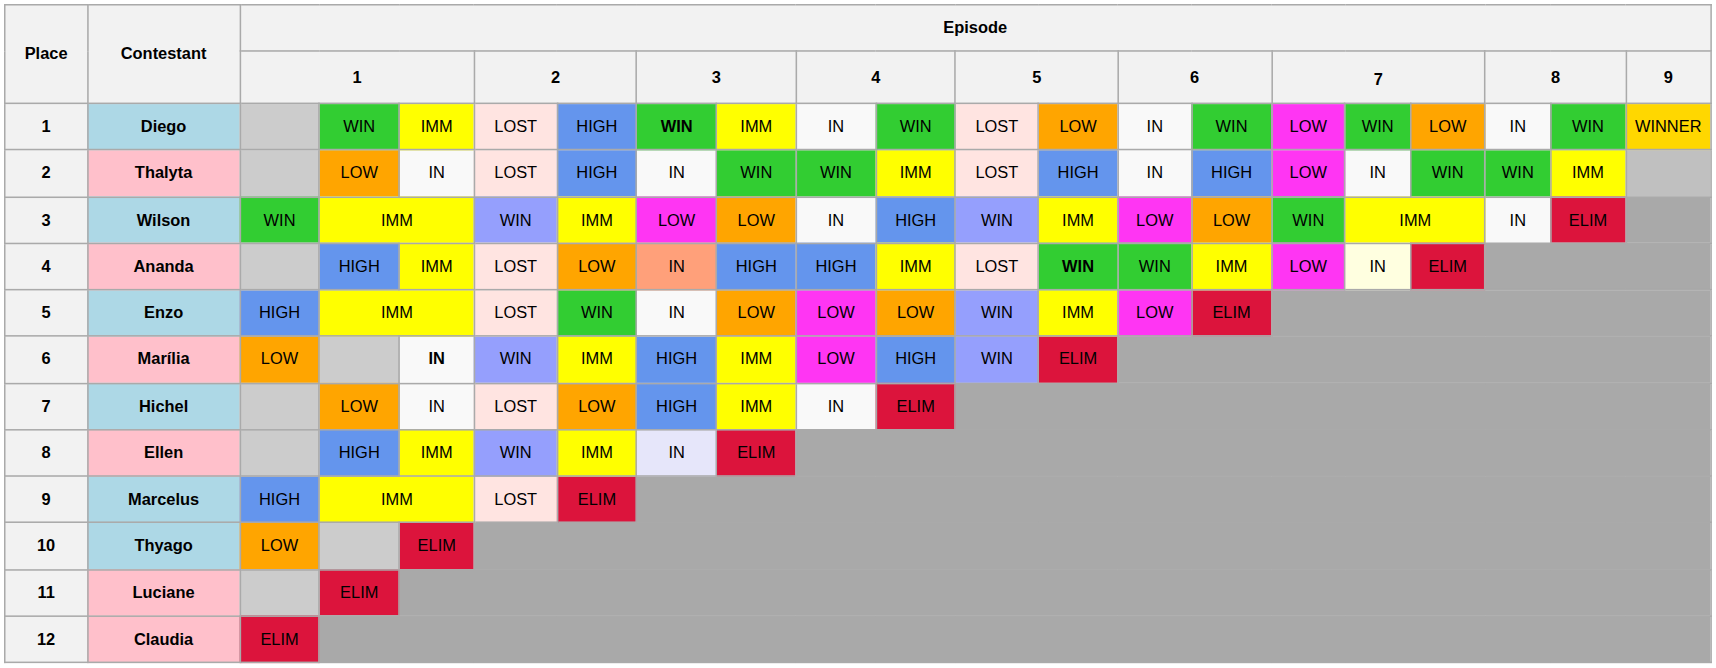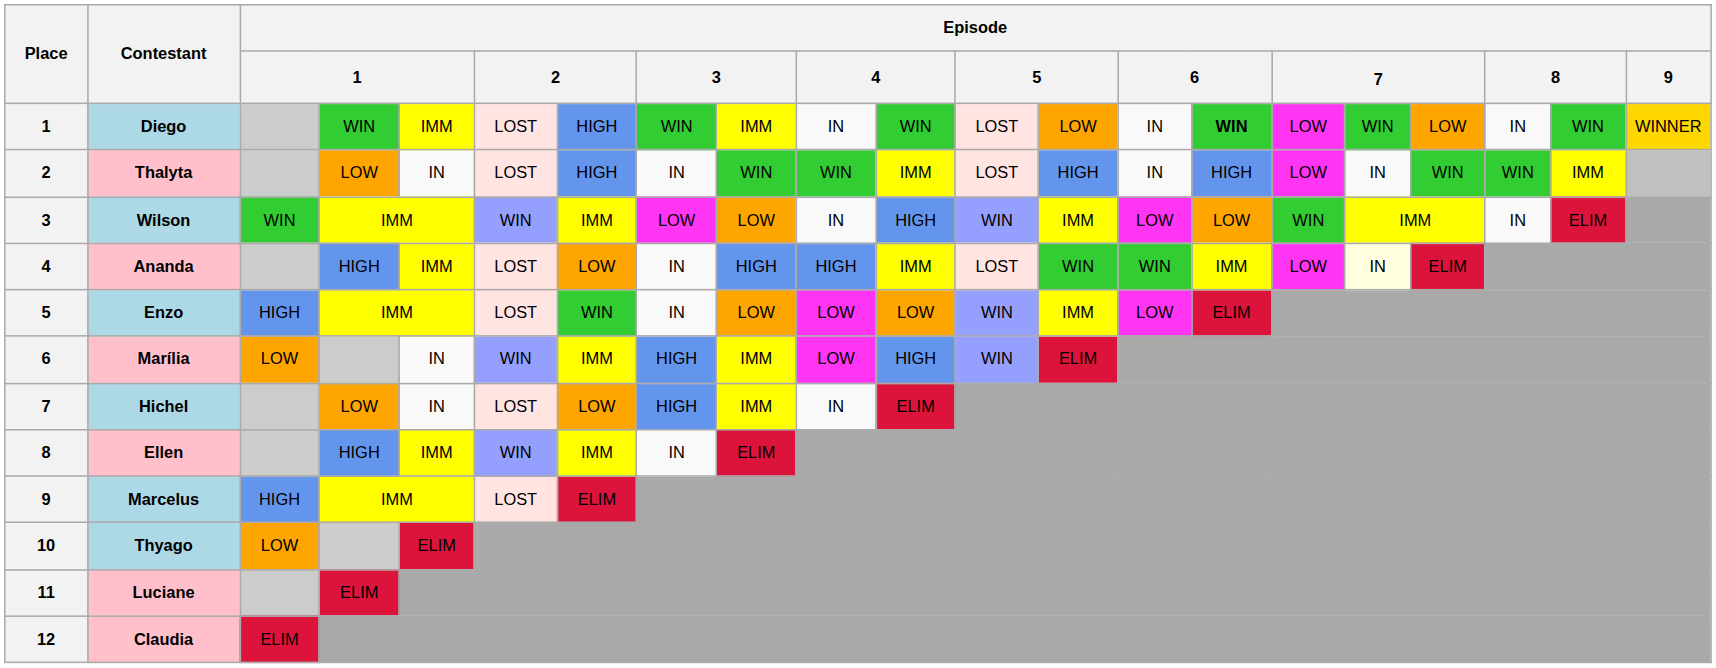(677, 126) bold -> (677, 126) normal
(1232, 126) normal -> (1232, 126) bold
(677, 265) lightsalmon background -> (677, 265) no background
(1078, 265) bold -> (1078, 265) normal
(437, 359) bold -> (437, 359) normal
(677, 452) lavender background -> (677, 452) no background
